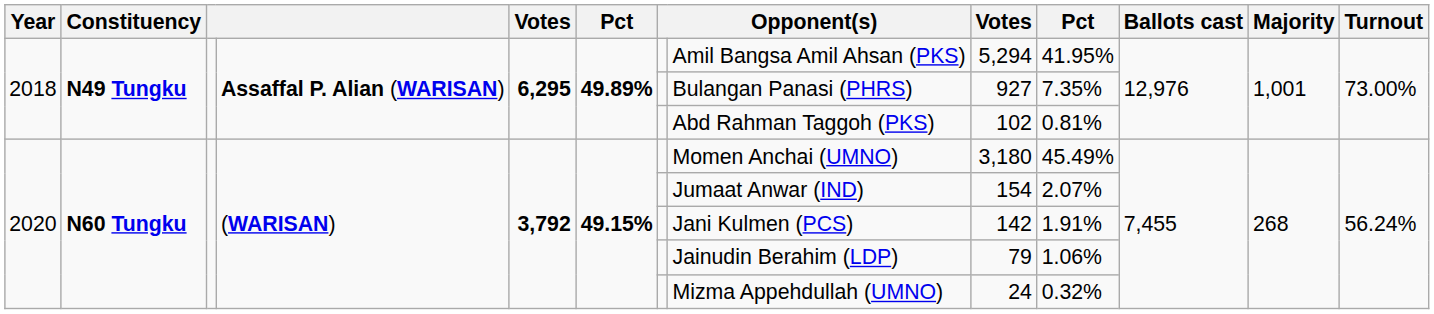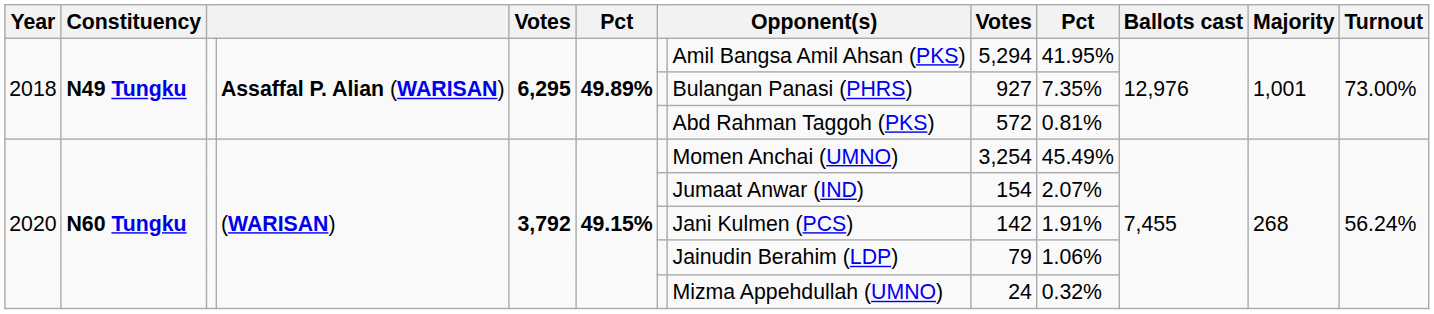(1014, 123) 102 -> (1014, 123) 572
(1005, 156) 3,180 -> (1005, 156) 3,254
